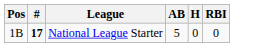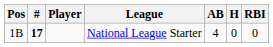+ column: (65, 14)
(177, 33) 5 -> (216, 33) 4
